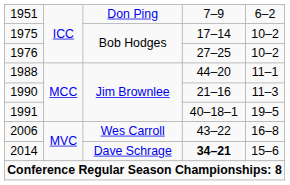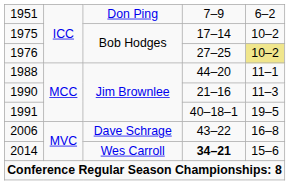(265, 53) no background -> (265, 53) khaki background
(133, 131) Wes Carroll -> (133, 131) Dave Schrage
(133, 151) Dave Schrage -> (133, 151) Wes Carroll
